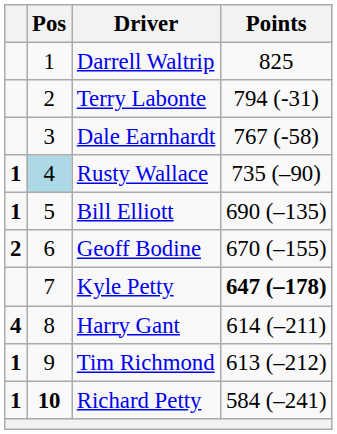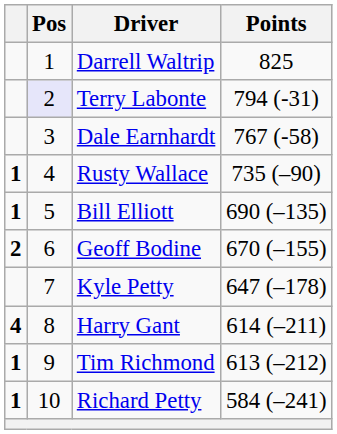(49, 98) no background -> (49, 98) lavender background
(49, 173) lightblue background -> (49, 173) no background
(276, 286) bold -> (276, 286) normal
(49, 399) bold -> (49, 399) normal
